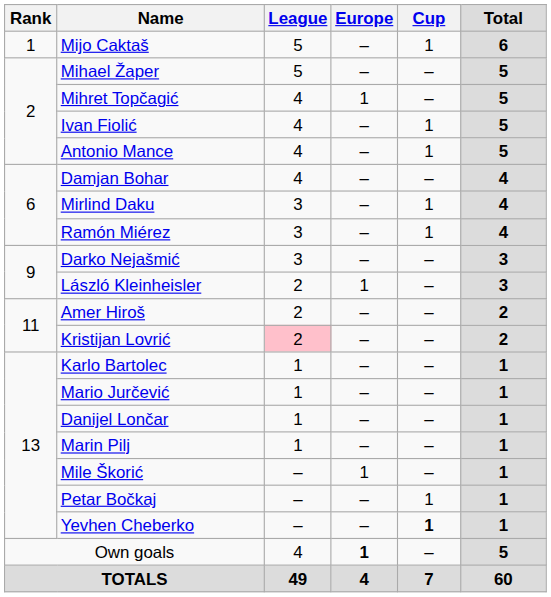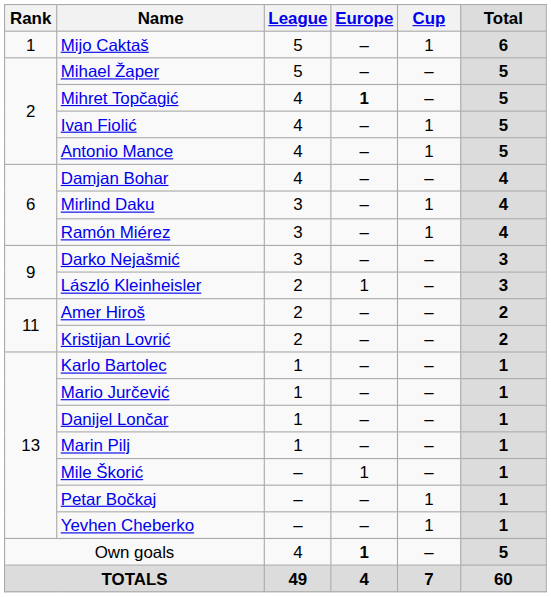(364, 98) normal -> (364, 98) bold
(298, 339) pink background -> (298, 339) no background
(429, 526) bold -> (429, 526) normal
